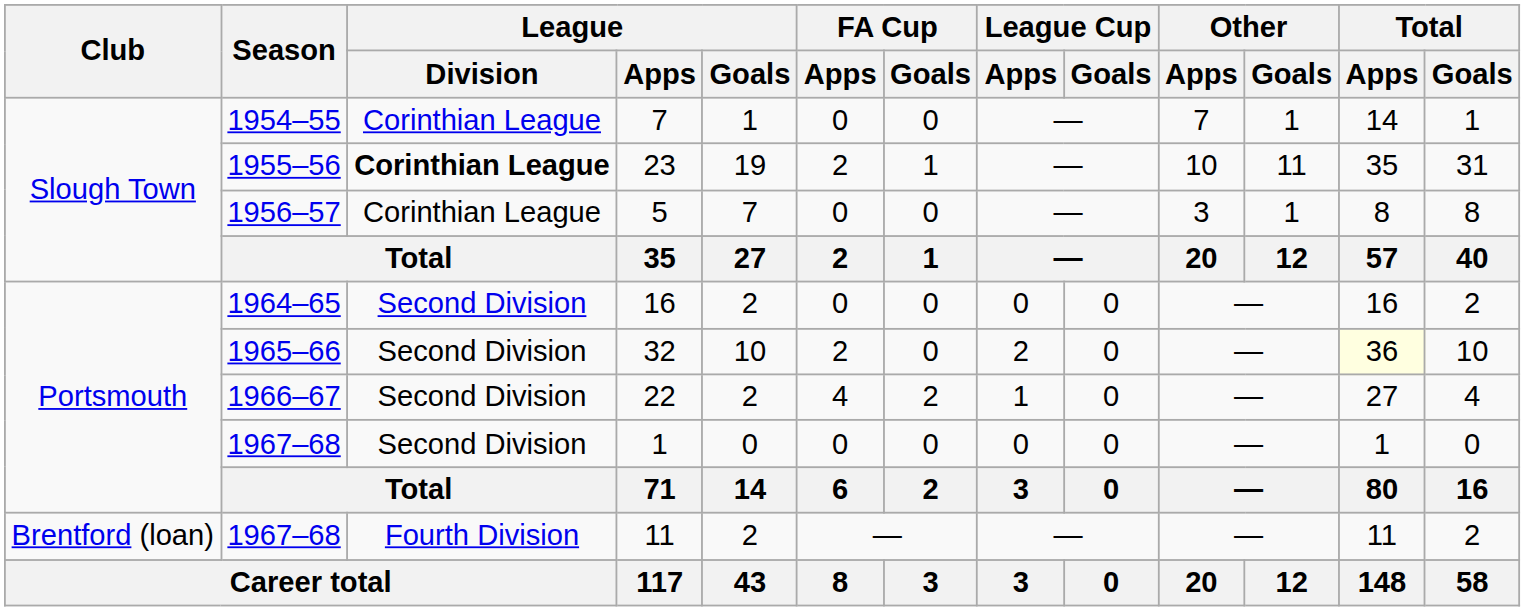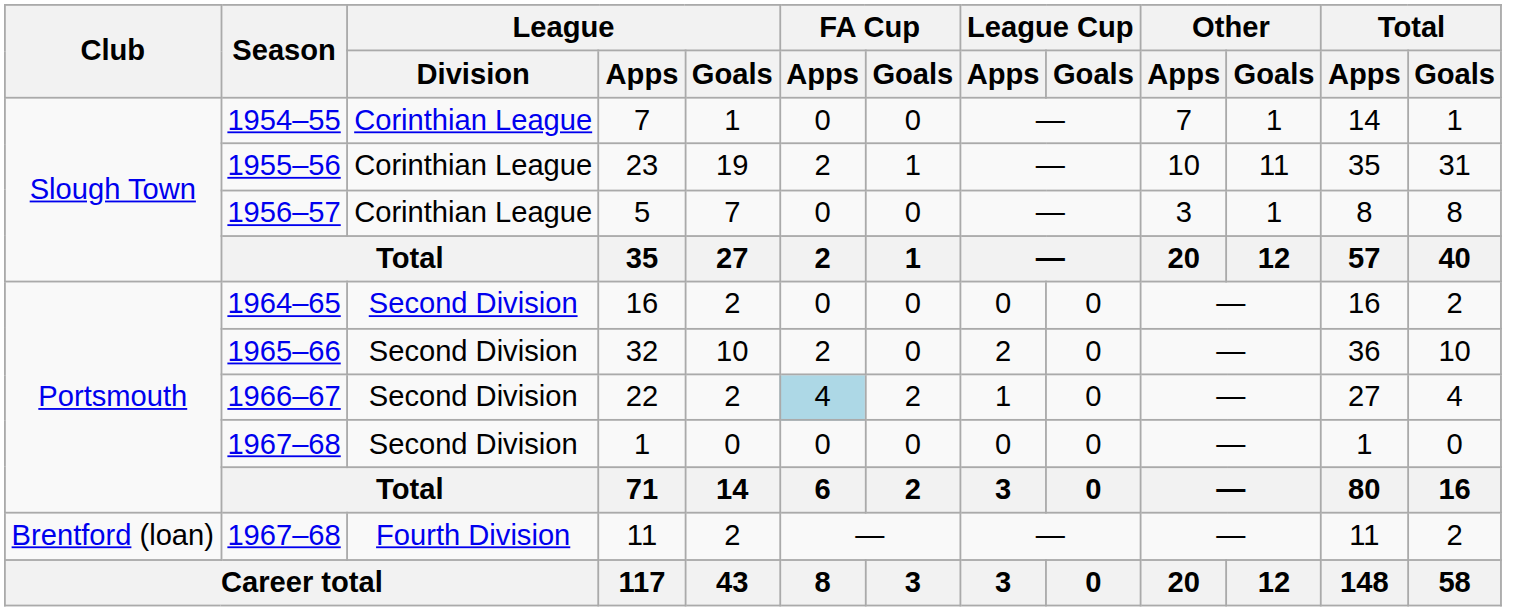(482, 166) bold -> (473, 166) normal
(1382, 350) lightyellow background -> (1364, 350) no background
(840, 397) no background -> (823, 397) lightblue background
